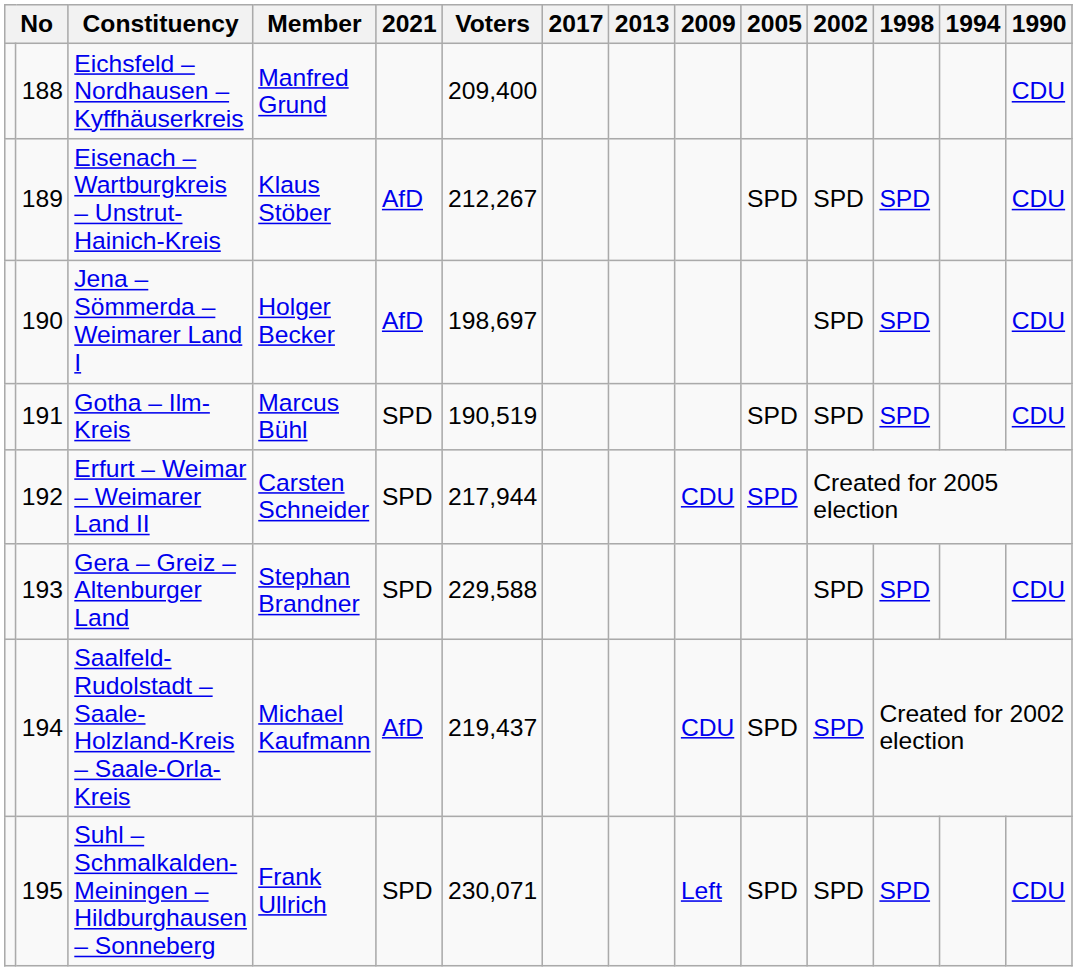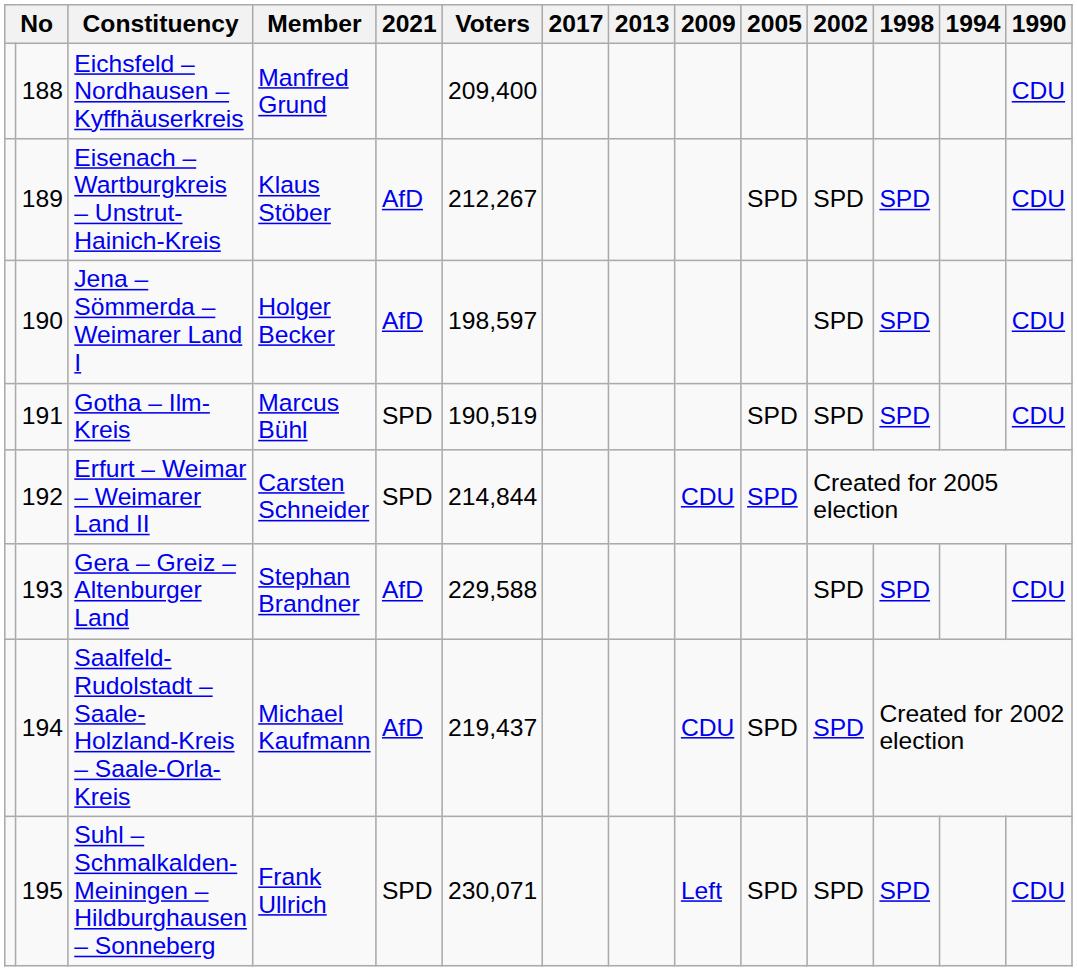(493, 321) 198,697 -> (493, 321) 198,597
(493, 496) 217,944 -> (493, 496) 214,844
(407, 591) SPD -> (402, 591) AfD
